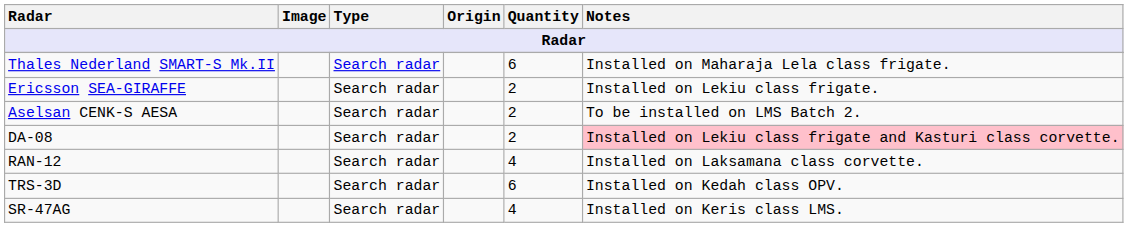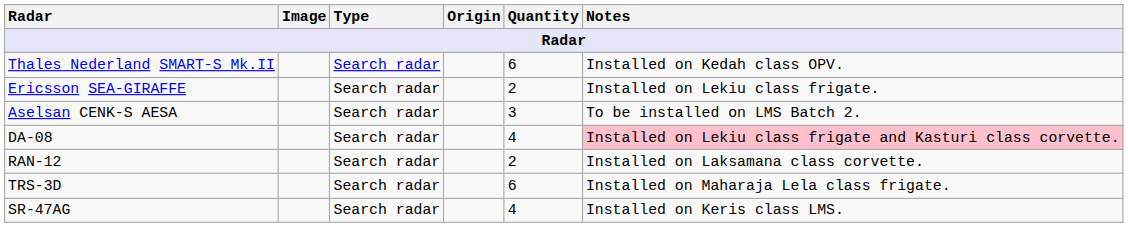(768, 65) Installed on Maharaja Lela class frigate. -> (715, 65) Installed on Kedah class OPV.
(512, 113) 2 -> (512, 113) 3
(512, 137) 2 -> (512, 137) 4
(512, 162) 4 -> (512, 162) 2
(715, 186) Installed on Kedah class OPV. -> (768, 186) Installed on Maharaja Lela class frigate.
